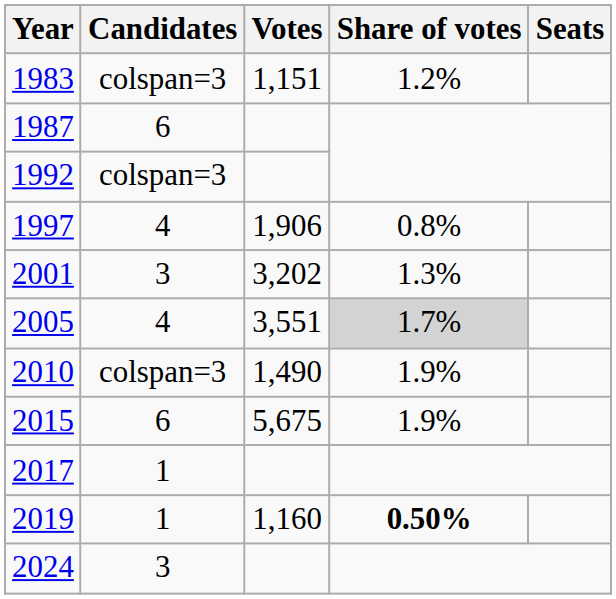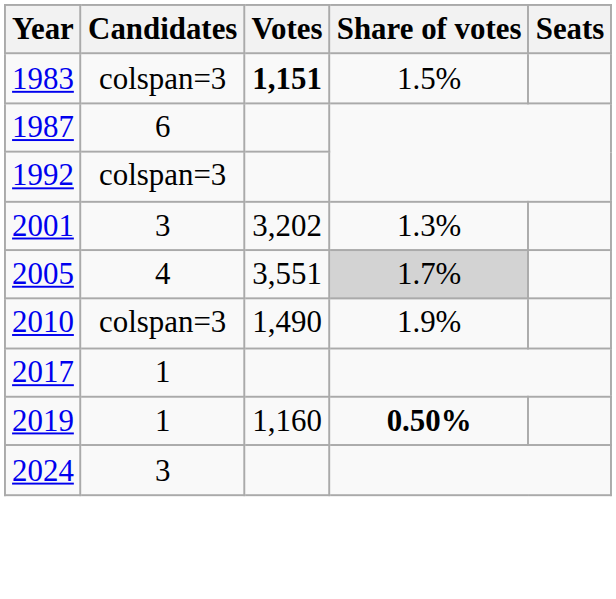(287, 77) normal -> (287, 77) bold
(429, 77) 1.2% -> (429, 77) 1.5%
- row: (43, 224)
- row: (43, 420)
